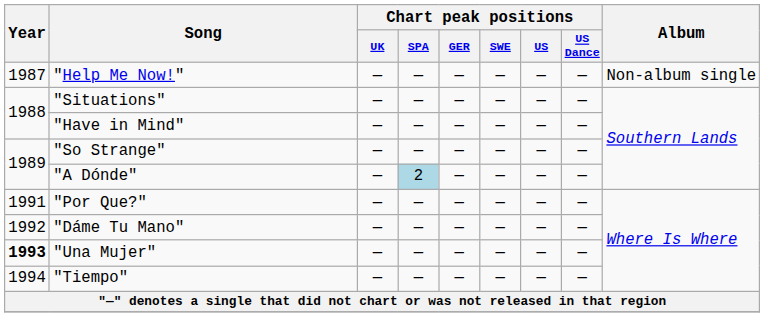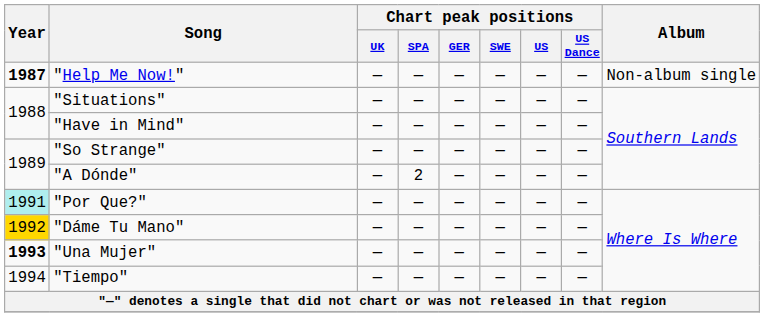(27, 75) normal -> (27, 75) bold
(418, 177) lightblue background -> (418, 177) no background
(27, 202) no background -> (27, 202) paleturquoise background
(27, 228) no background -> (27, 228) gold background
